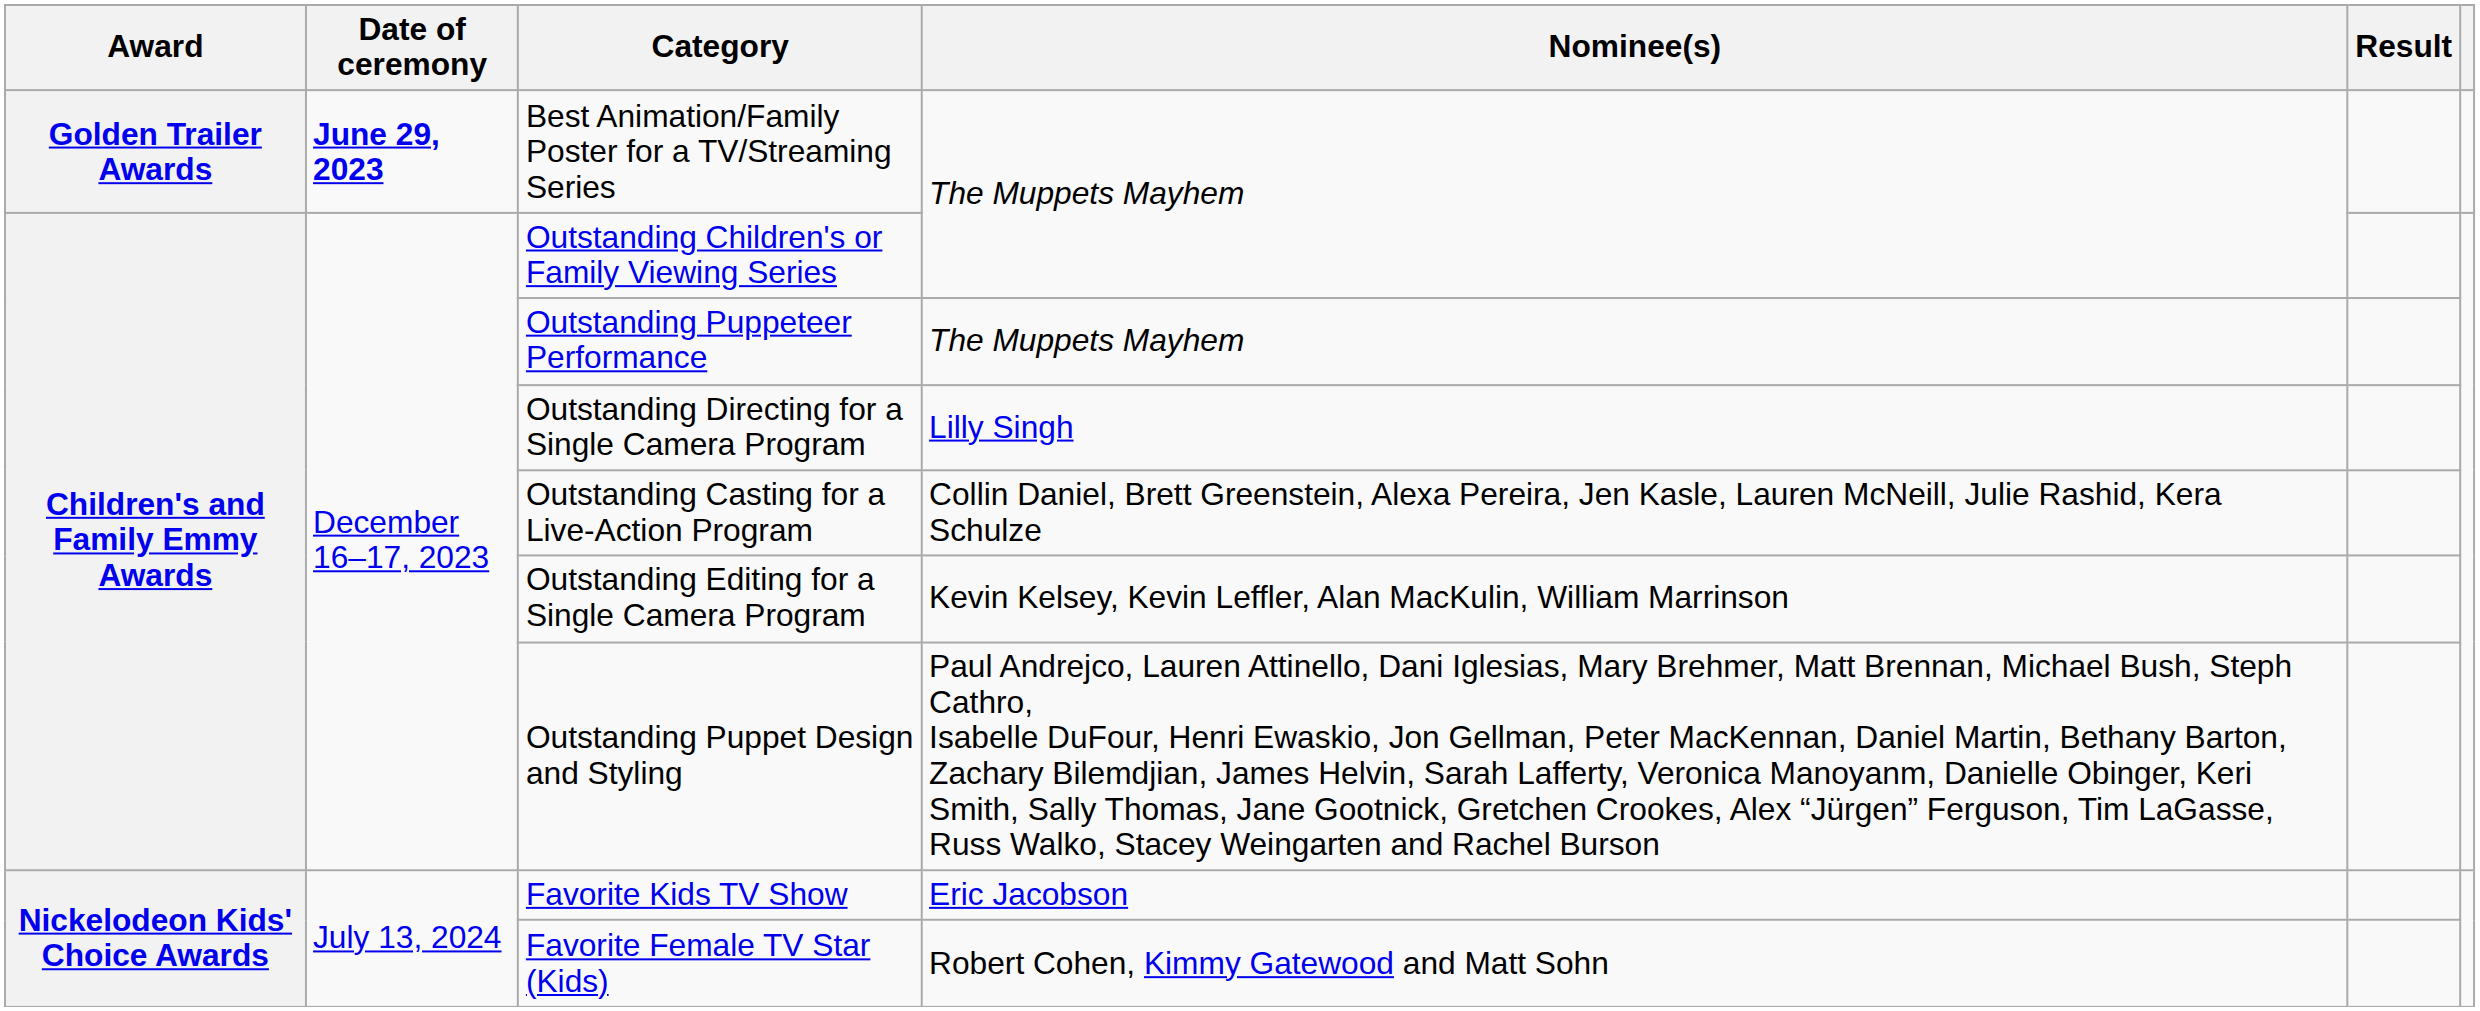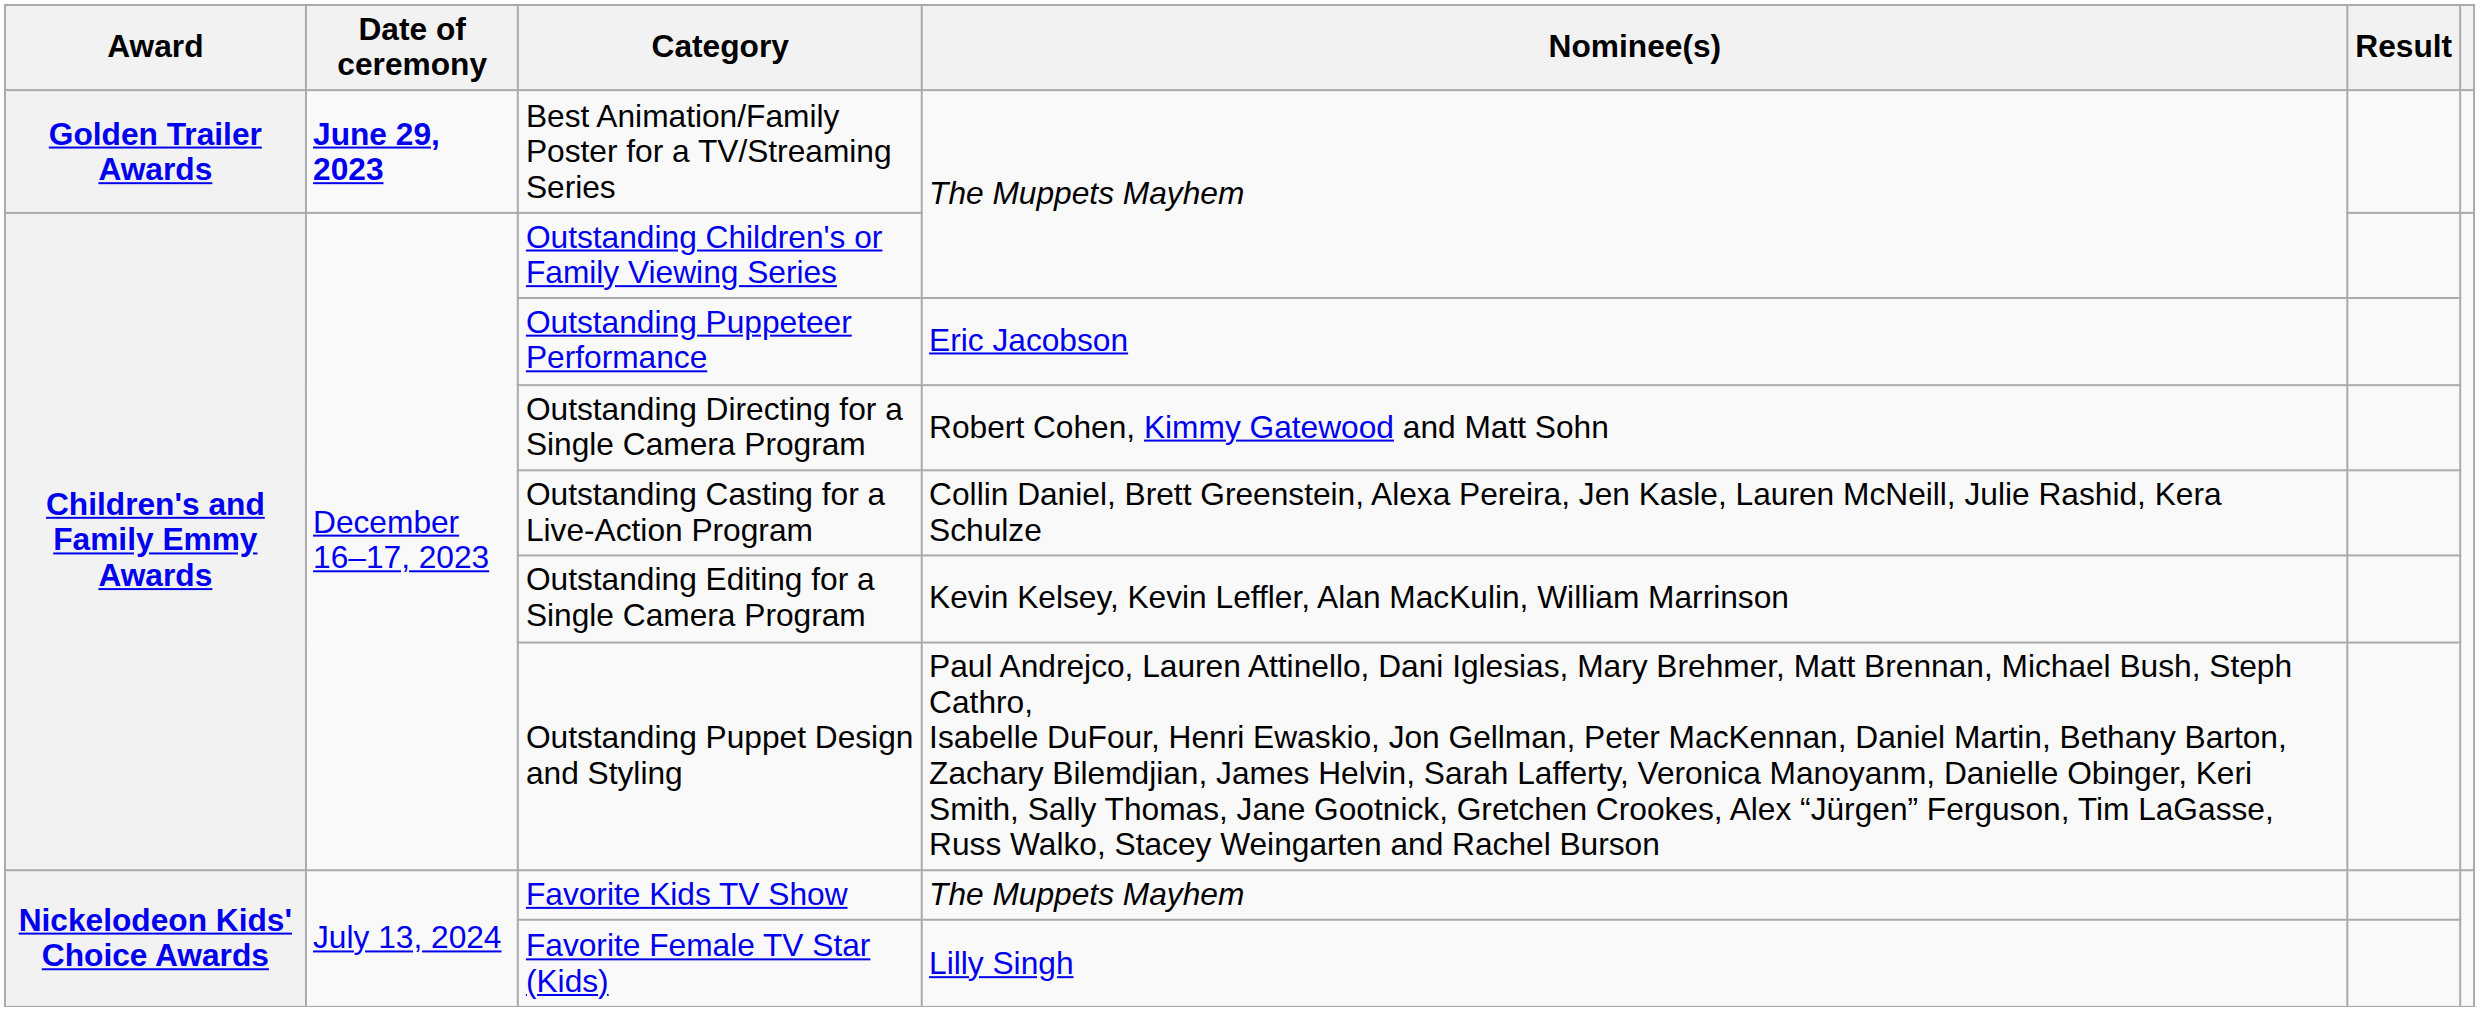(1087, 340) The Muppets Mayhem -> (1029, 340) Eric Jacobson
(1001, 426) Lilly Singh -> (1269, 426) Robert Cohen, Kimmy Gatewood and Matt Sohn
(1029, 894) Eric Jacobson -> (1087, 894) The Muppets Mayhem
(1269, 962) Robert Cohen, Kimmy Gatewood and Matt Sohn -> (1001, 962) Lilly Singh
